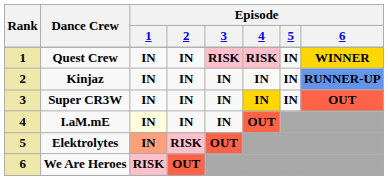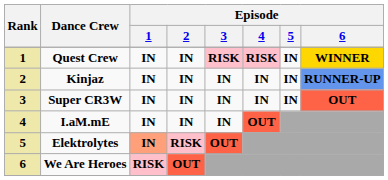(262, 100) gold background -> (262, 100) no background
(148, 121) lightyellow background -> (148, 121) no background
